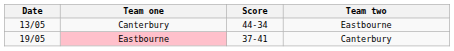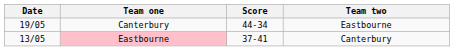(32, 25) 13/05 -> (32, 25) 19/05
(32, 39) 19/05 -> (32, 39) 13/05
